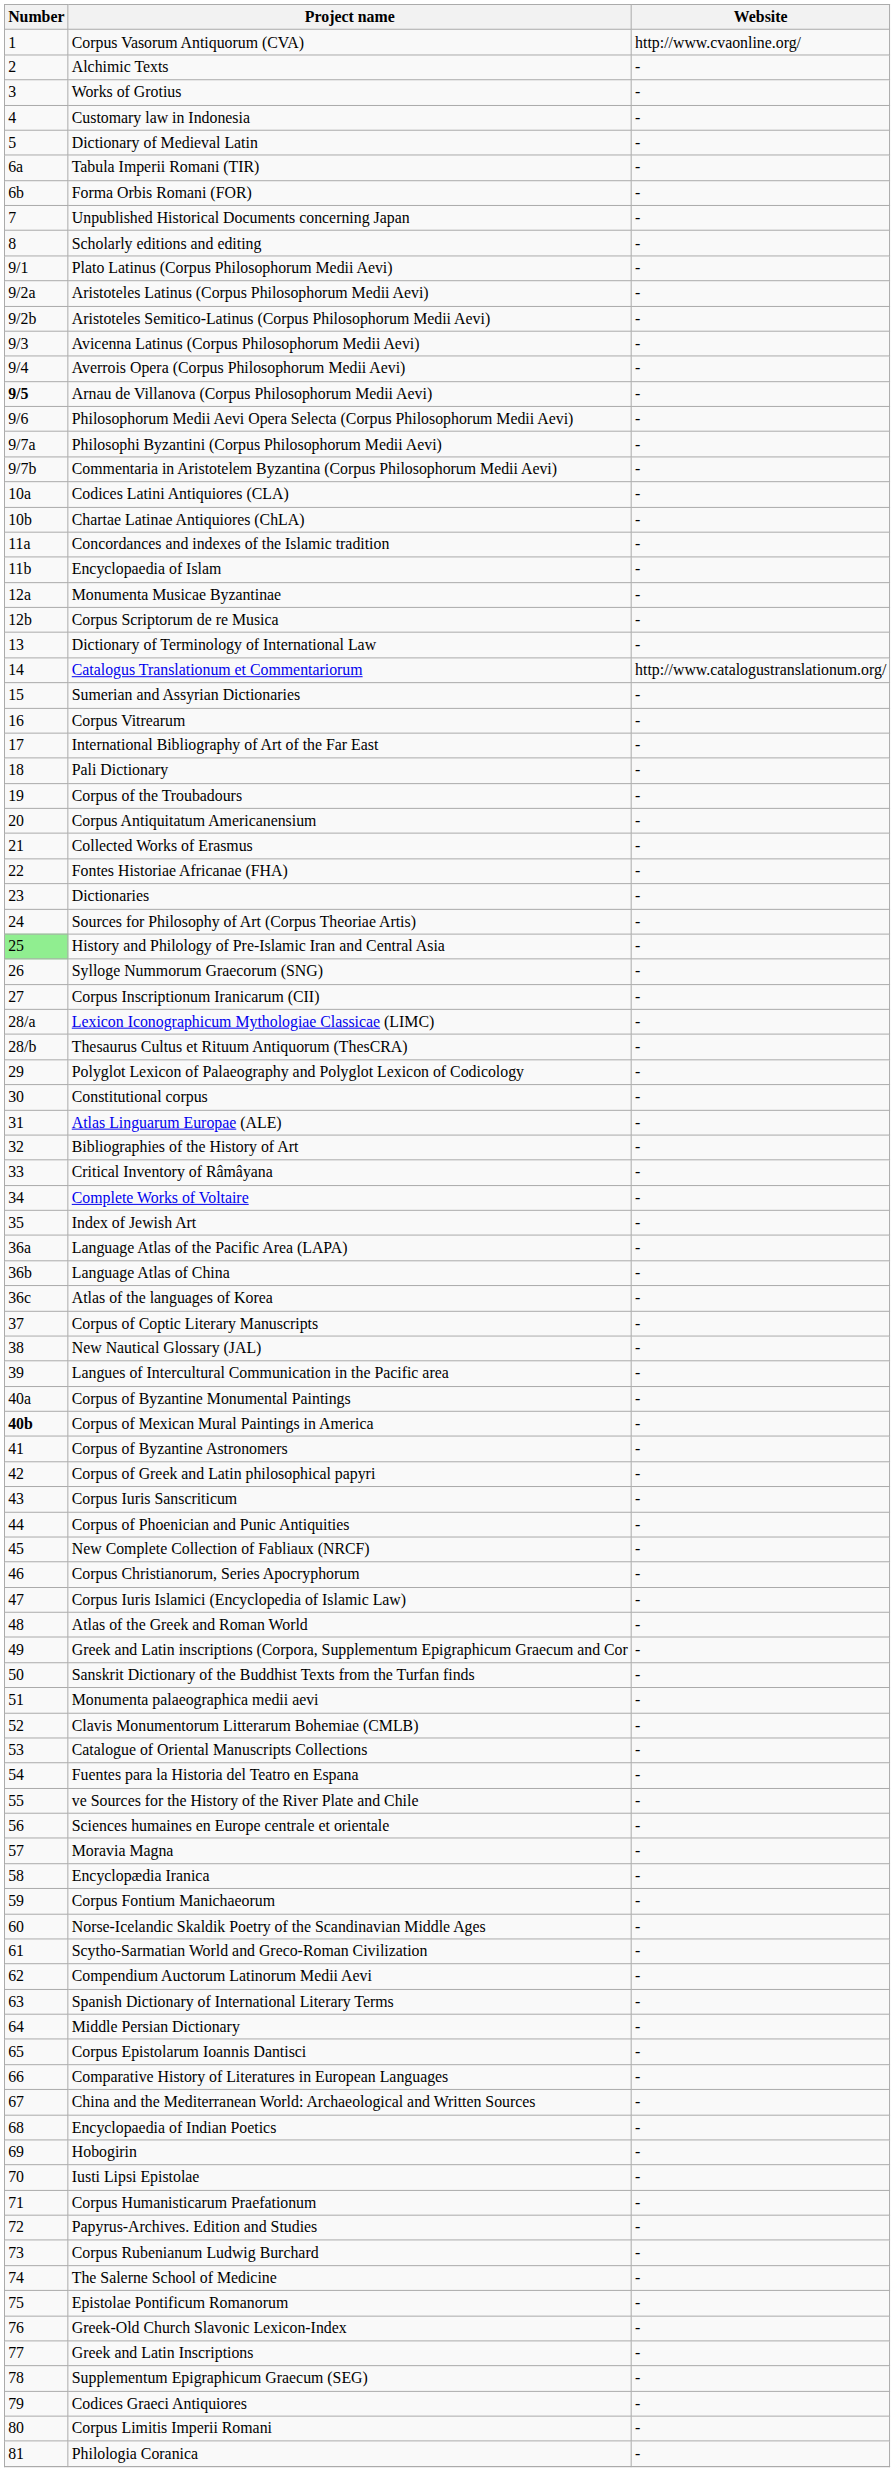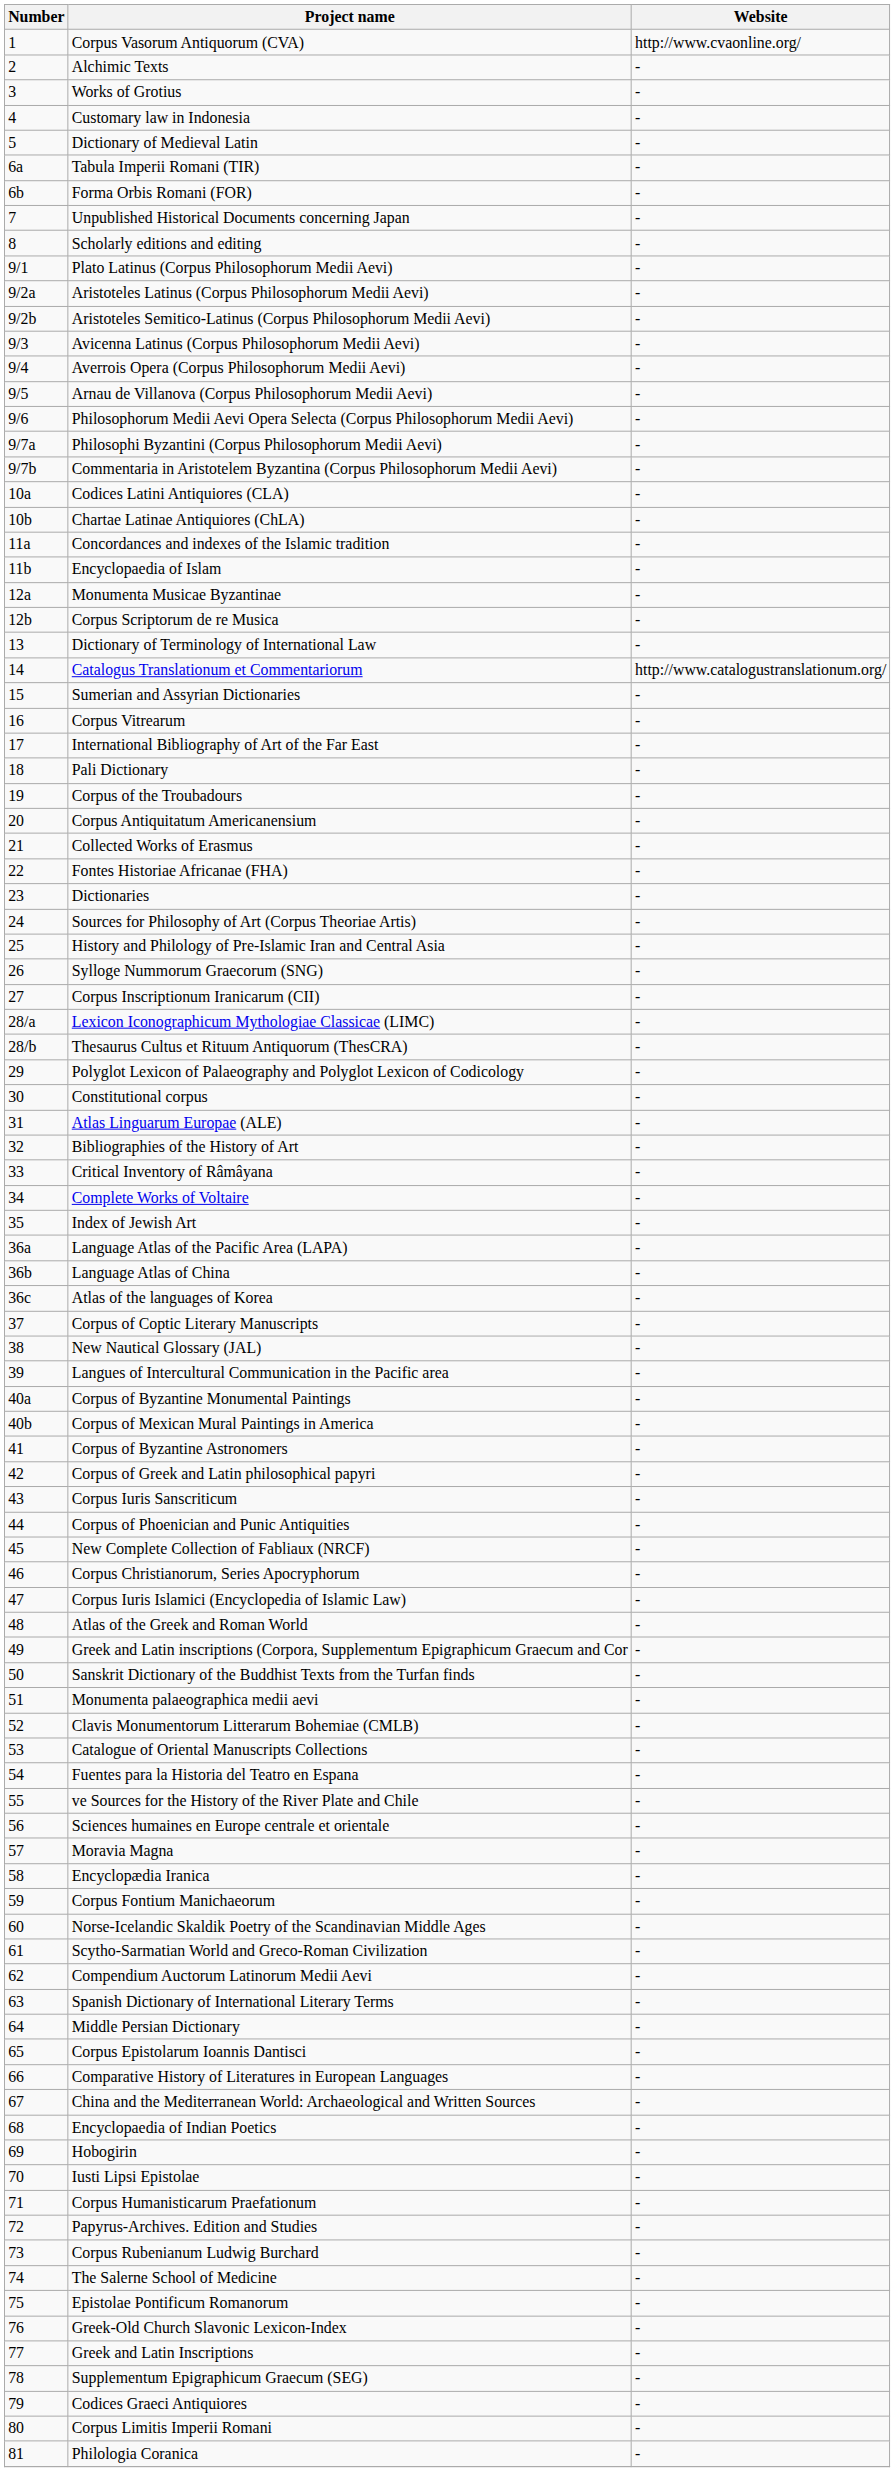(18, 393) bold -> (18, 393) normal
(16, 946) lightgreen background -> (16, 946) no background
(20, 1423) bold -> (20, 1423) normal
